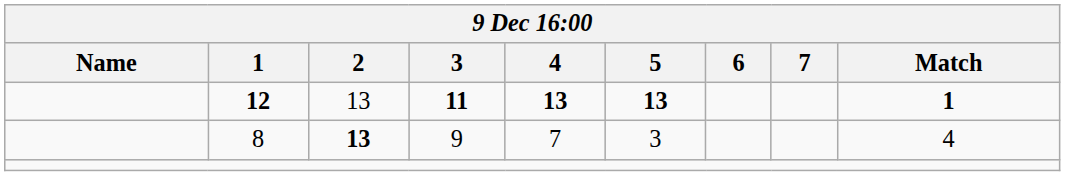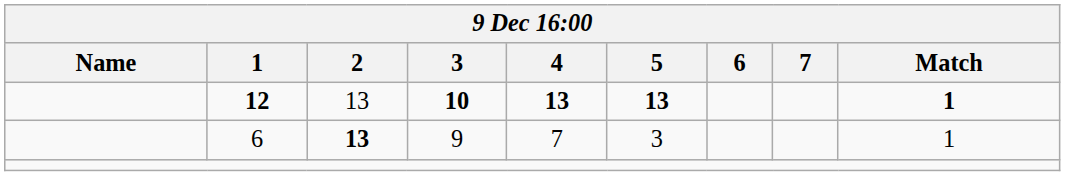(457, 100) 11 -> (457, 100) 10
(258, 139) 8 -> (257, 139) 6
(949, 139) 4 -> (949, 139) 1
